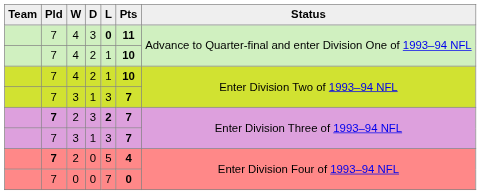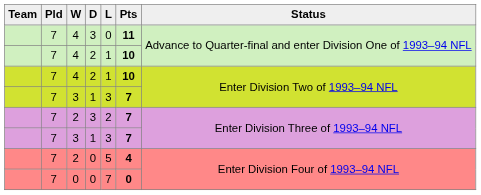(108, 35) bold -> (108, 35) normal
(54, 117) bold -> (54, 117) normal
(108, 117) bold -> (108, 117) normal
(54, 158) bold -> (54, 158) normal
